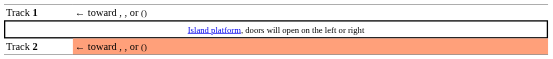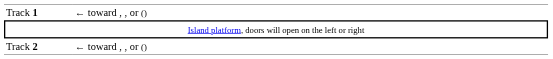(111, 46) lightsalmon background -> (111, 46) no background
